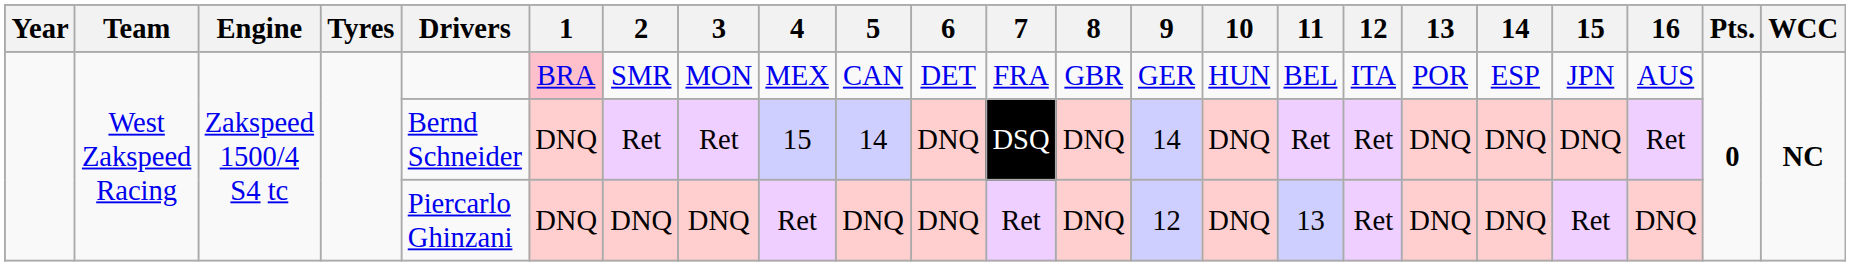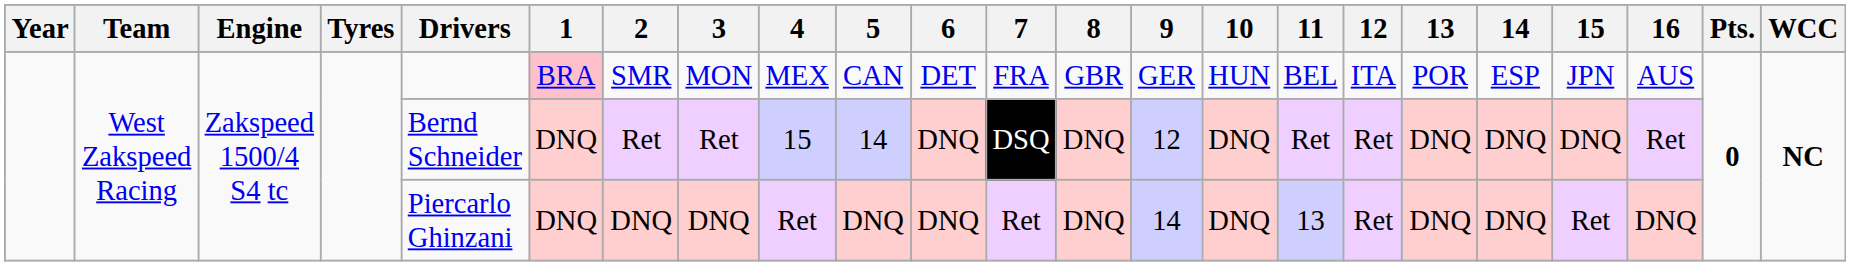(1167, 139) 14 -> (1167, 139) 12
(1167, 220) 12 -> (1167, 220) 14
